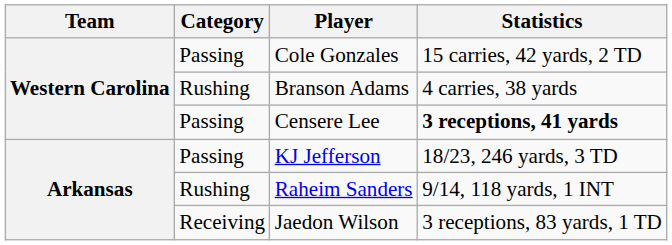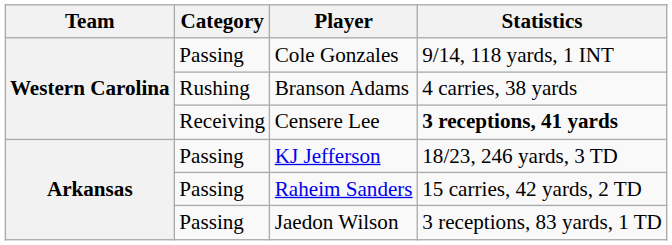(532, 54) 15 carries, 42 yards, 2 TD -> (518, 54) 9/14, 118 yards, 1 INT
(212, 121) Passing -> (222, 121) Receiving
(215, 188) Rushing -> (212, 188) Passing
(518, 188) 9/14, 118 yards, 1 INT -> (532, 188) 15 carries, 42 yards, 2 TD
(222, 222) Receiving -> (212, 222) Passing
